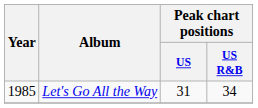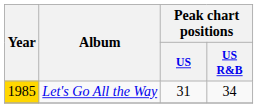(22, 92) no background -> (22, 92) gold background
